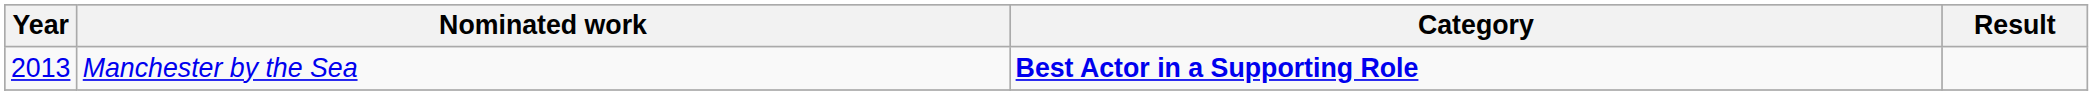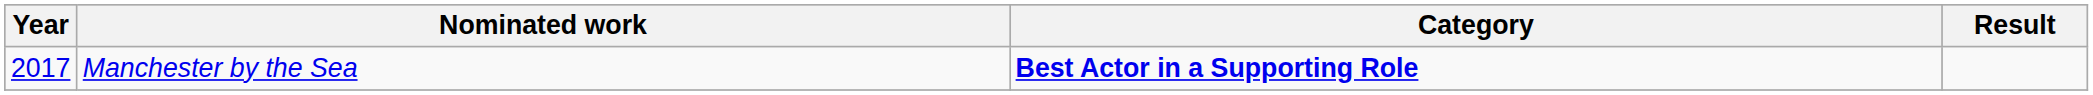(41, 68) 2013 -> (41, 68) 2017
